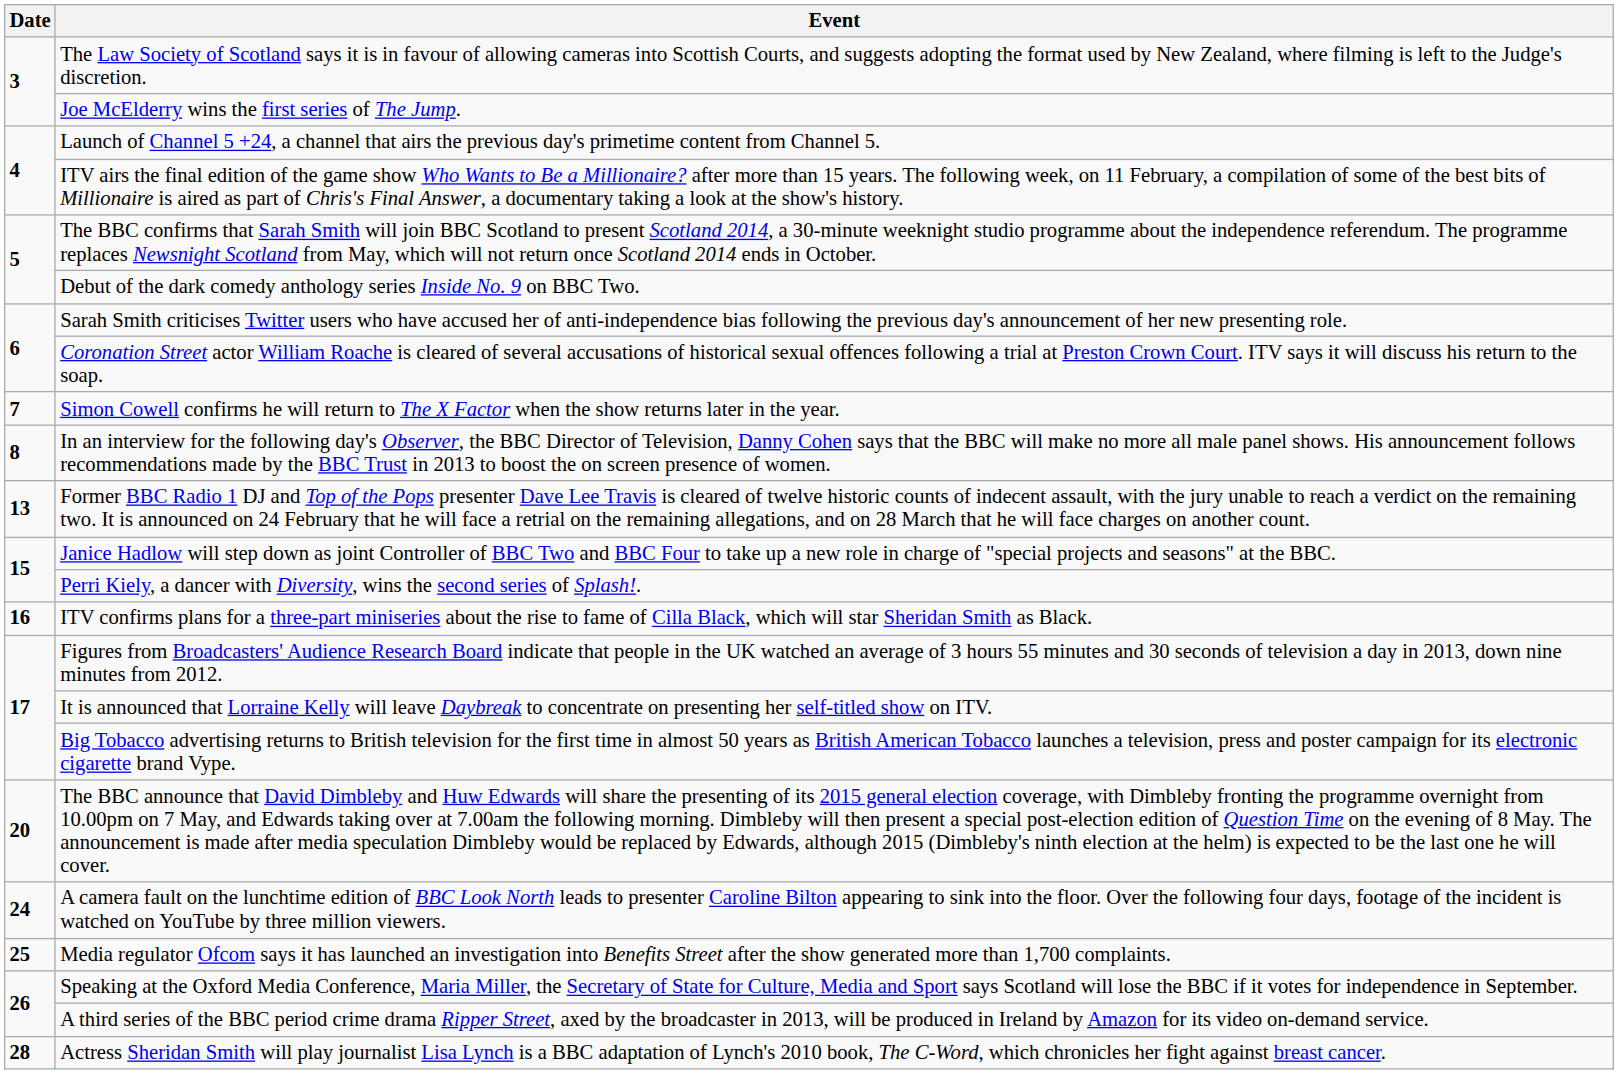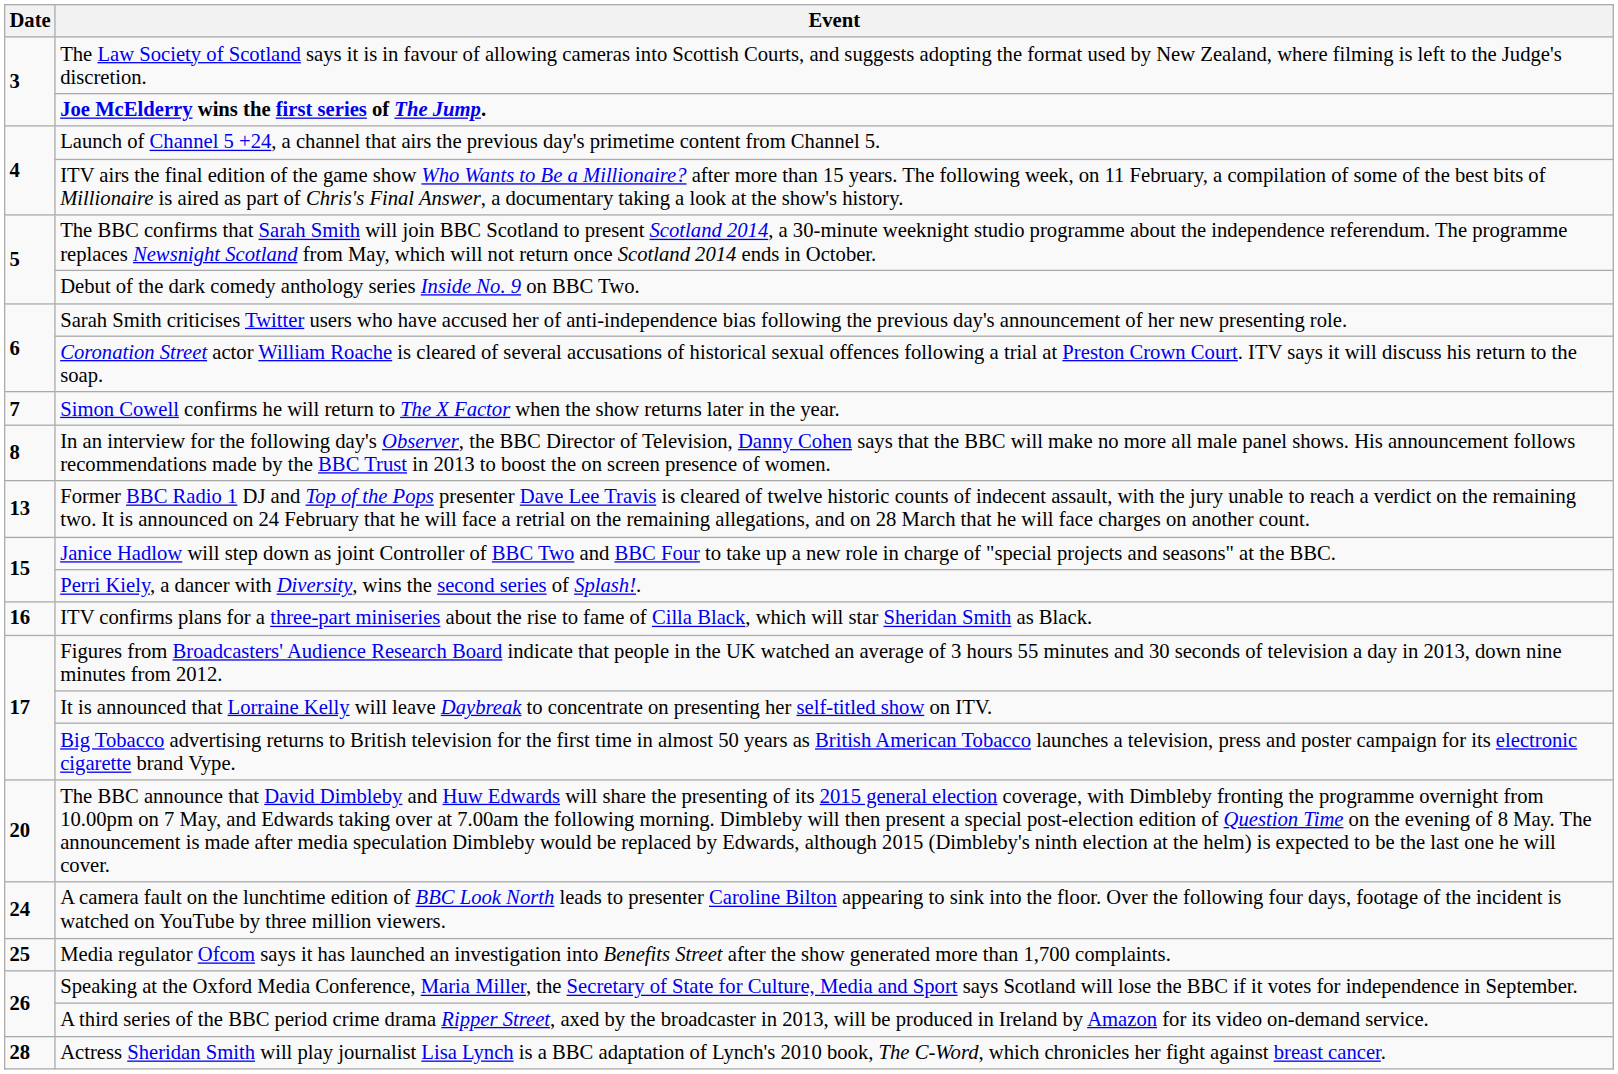(261, 109) normal -> (273, 109) bold
